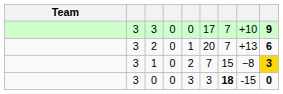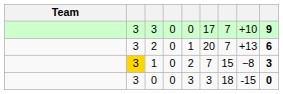(136, 64) no background -> (136, 64) gold background
(269, 64) gold background -> (269, 64) no background
(227, 81) bold -> (227, 81) normal
